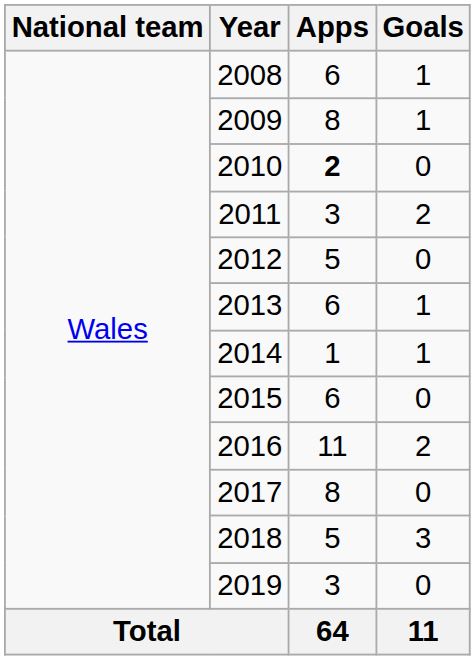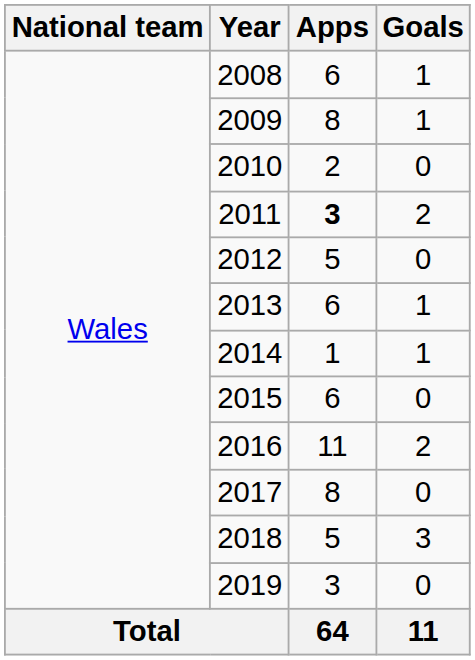(332, 167) bold -> (332, 167) normal
(332, 213) normal -> (332, 213) bold
